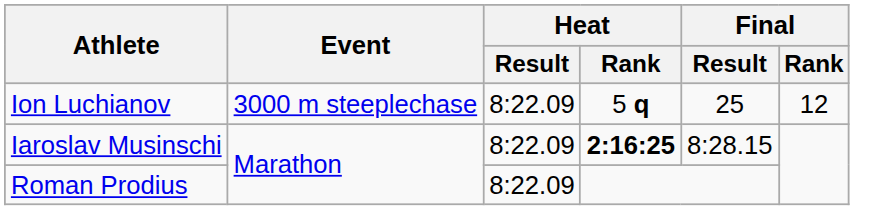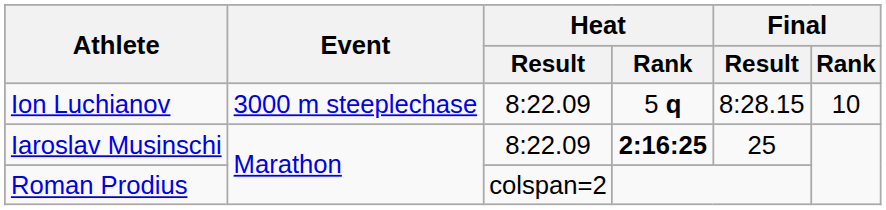(730, 104) 25 -> (762, 104) 8:28.15
(814, 104) 12 -> (846, 104) 10
(730, 145) 8:28.15 -> (762, 145) 25
(532, 185) 8:22.09 -> (548, 185) colspan=2
